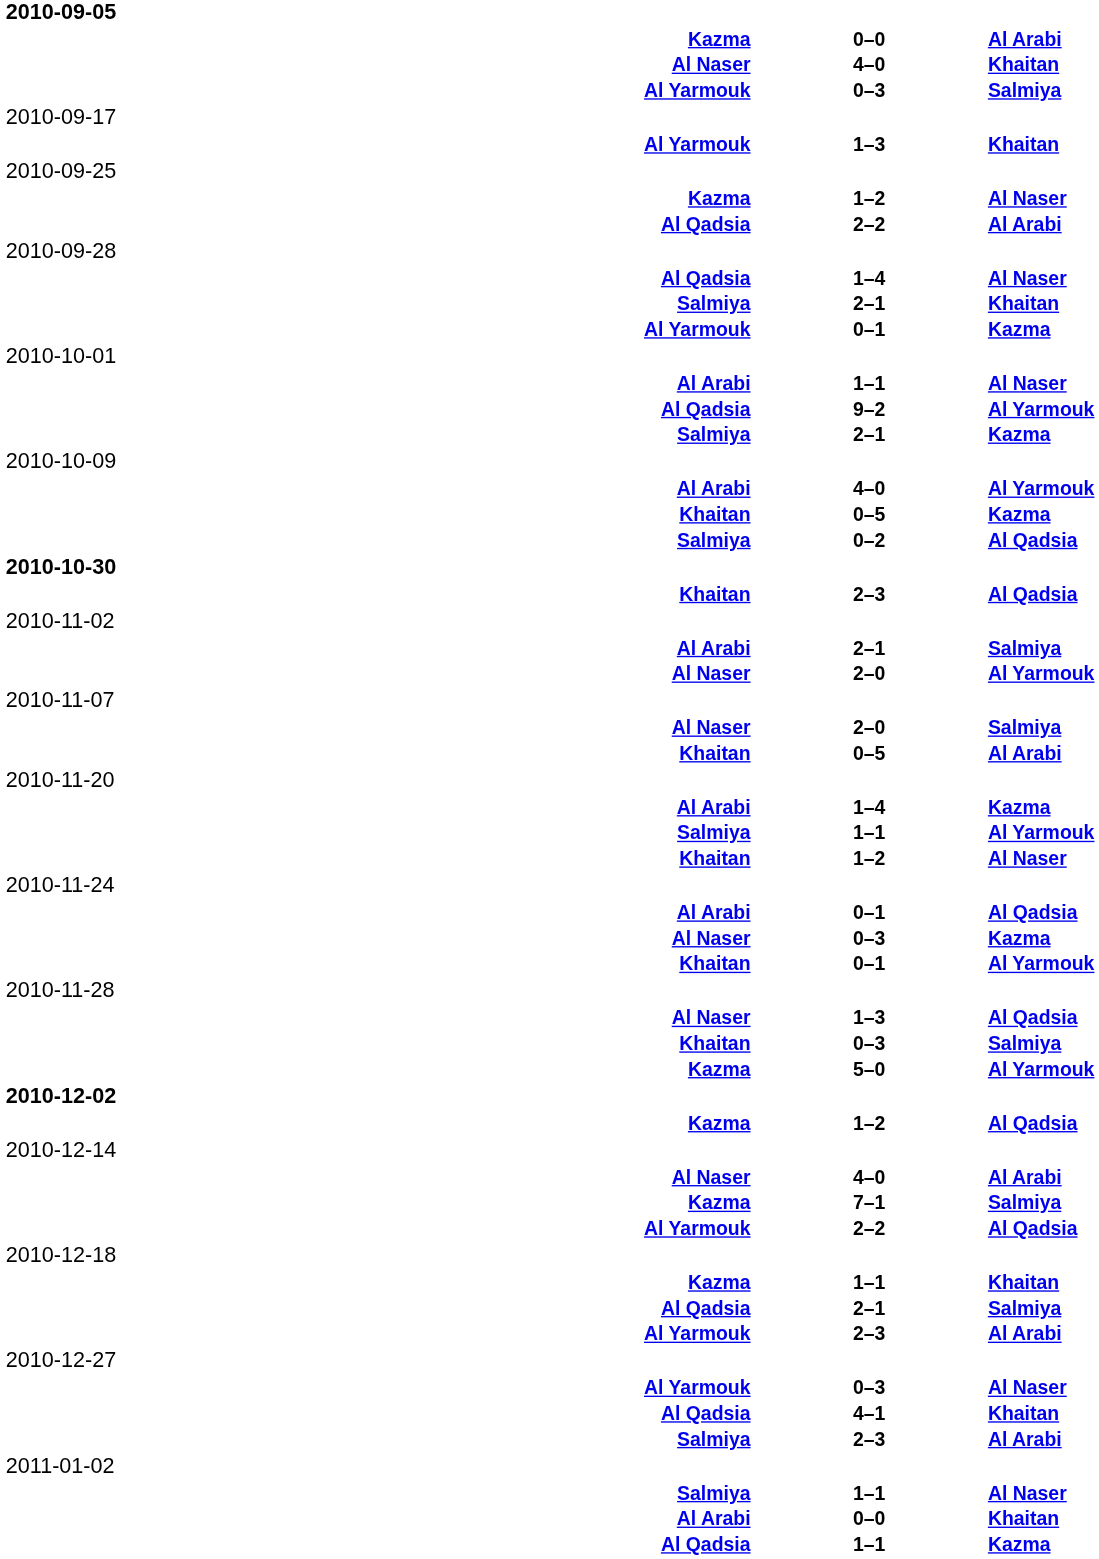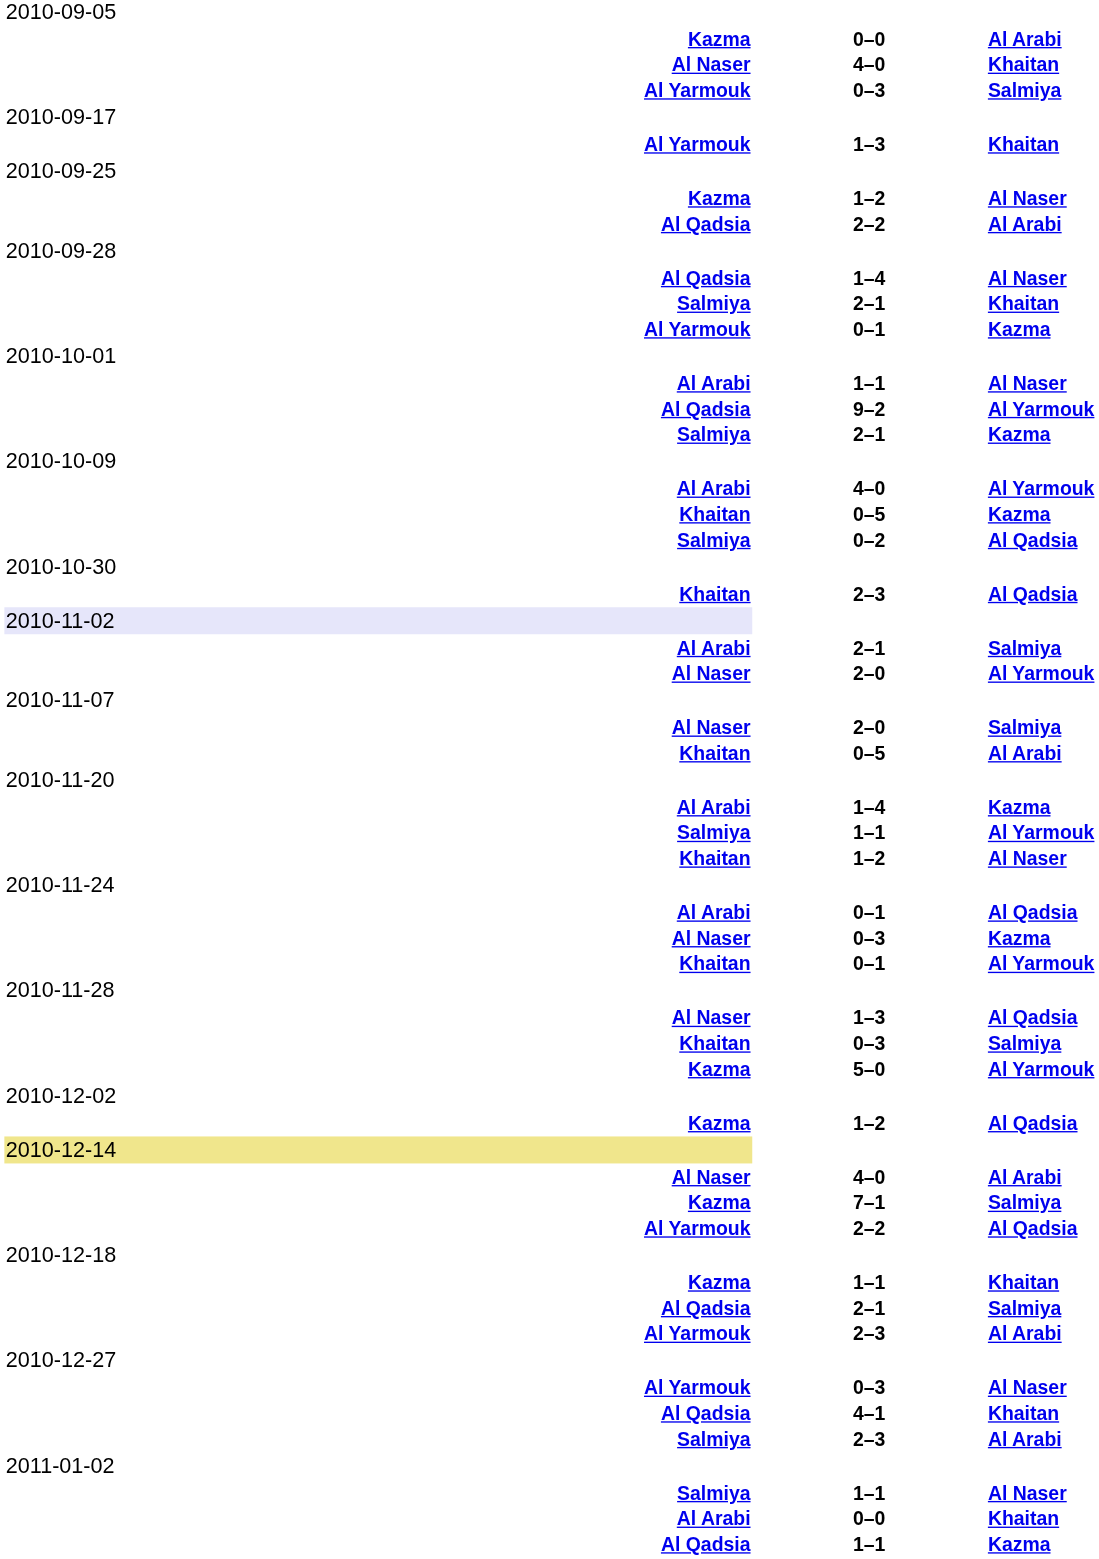(61, 11) bold -> (61, 11) normal
(61, 566) bold -> (61, 566) normal
(60, 620) no background -> (60, 620) lavender background
(61, 1095) bold -> (61, 1095) normal
(61, 1149) no background -> (61, 1149) khaki background
